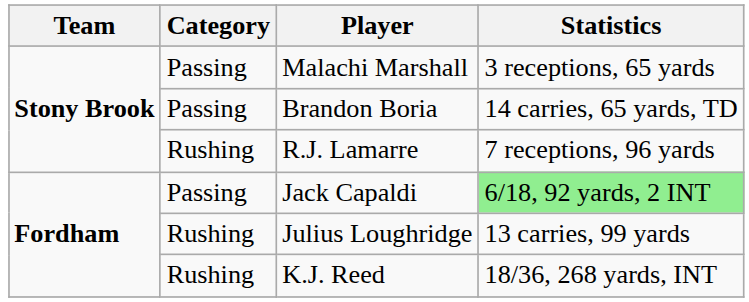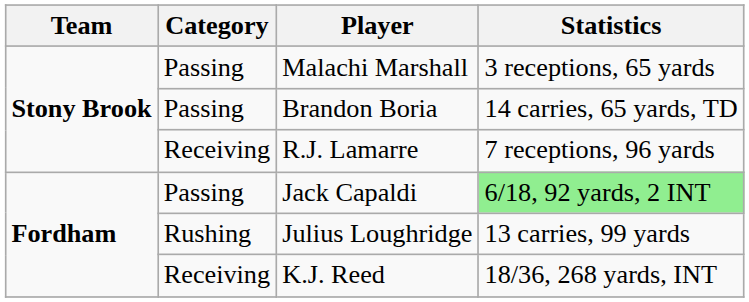(210, 150) Rushing -> (217, 150) Receiving
(210, 275) Rushing -> (217, 275) Receiving
